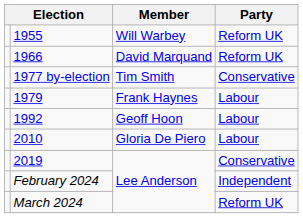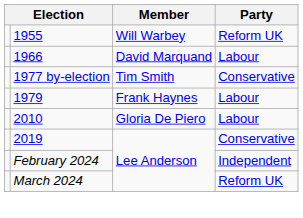(251, 56) Reform UK -> (239, 56) Labour
- row: (28, 118)
